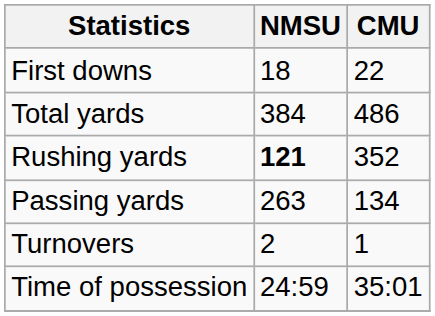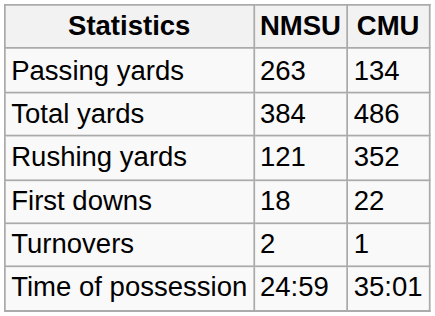rows swapped: (82, 69) <-> (98, 200)
(283, 157) bold -> (283, 157) normal
